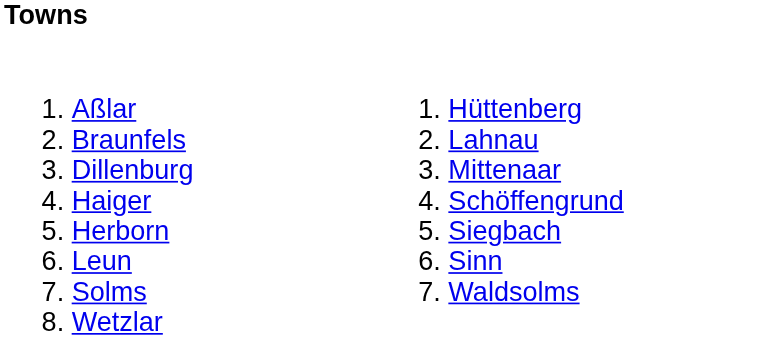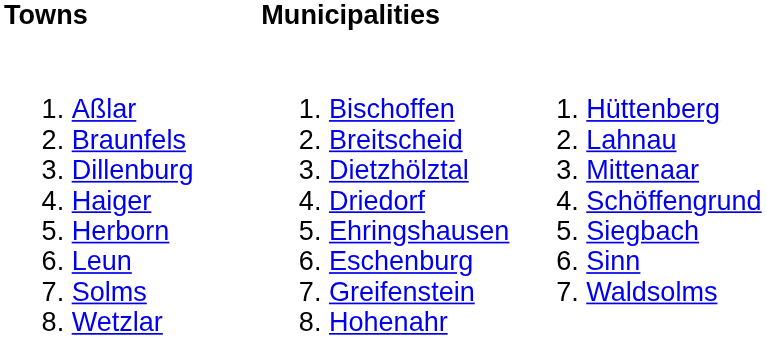+ column: (351, 14)
